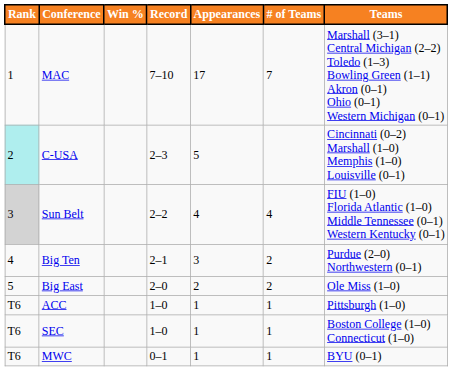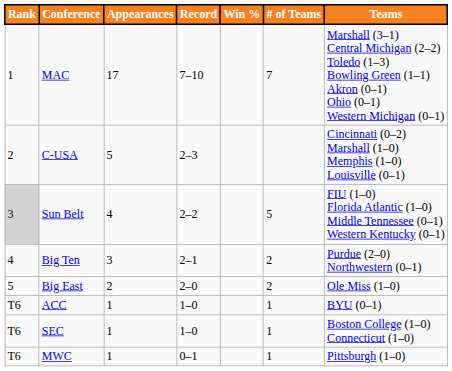columns swapped: (227, 14) <-> (125, 14)
(11, 154) paleturquoise background -> (11, 154) no background
(269, 214) 4 -> (269, 214) 5
(366, 305) Pittsburgh (1–0) -> (354, 305) BYU (0–1)
(354, 356) BYU (0–1) -> (366, 356) Pittsburgh (1–0)
